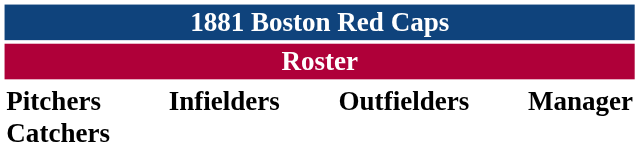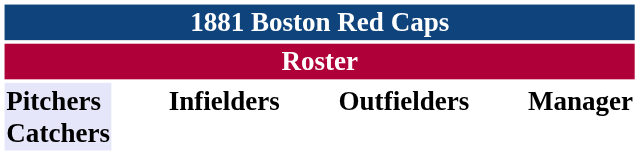(58, 116) no background -> (58, 116) lavender background
